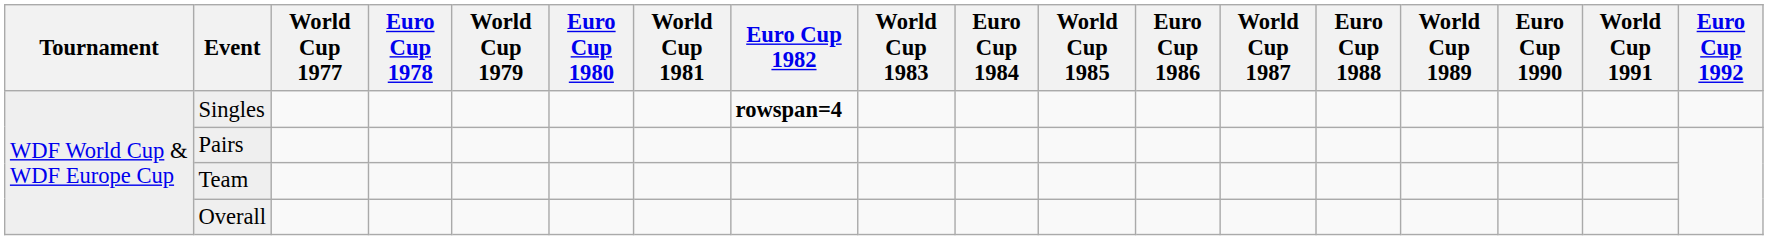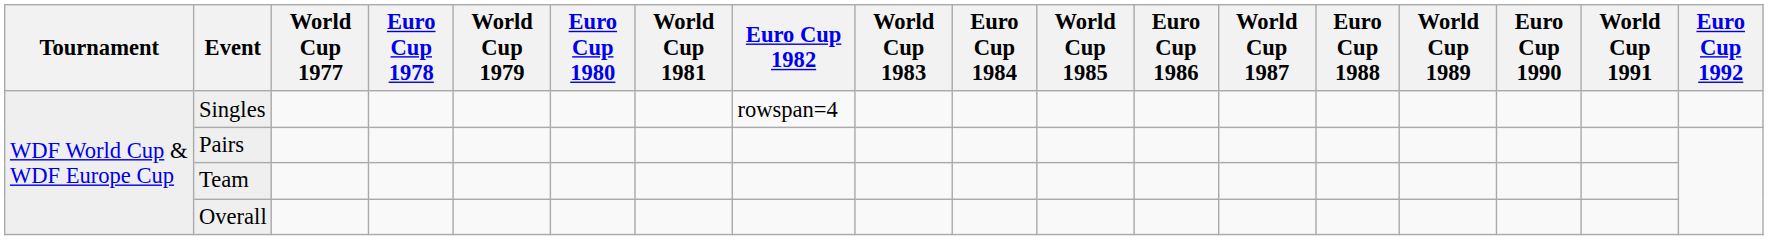(789, 108) bold -> (788, 108) normal
